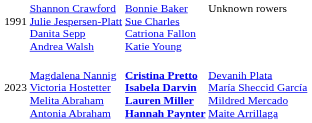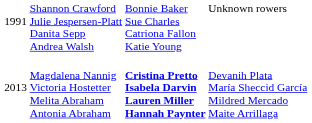(15, 87) 2023 -> (15, 87) 2013
